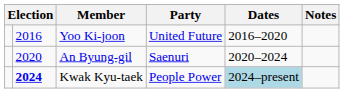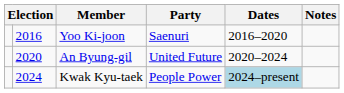(186, 35) United Future -> (169, 35) Saenuri
(169, 56) Saenuri -> (186, 56) United Future
(29, 77) bold -> (29, 77) normal
